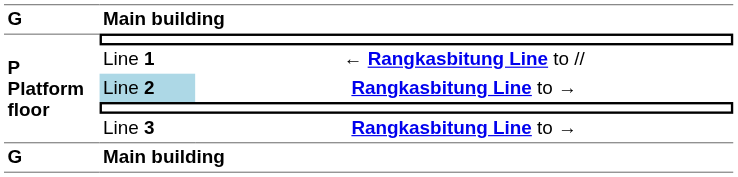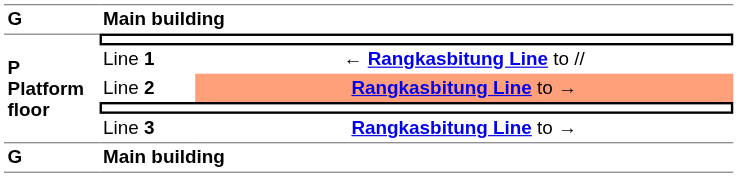(129, 87) lightblue background -> (129, 87) no background
(464, 87) no background -> (464, 87) lightsalmon background
